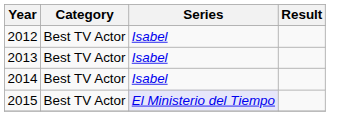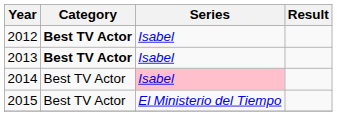(85, 36) normal -> (88, 36) bold
(85, 57) normal -> (88, 57) bold
(150, 79) no background -> (156, 79) pink background
(203, 100) lavender background -> (210, 100) no background
